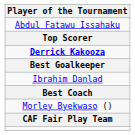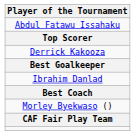(67, 52) bold -> (67, 52) normal
